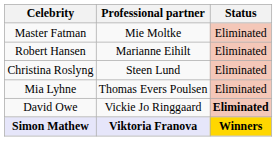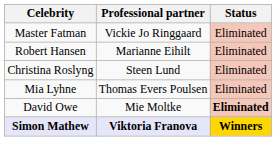(153, 32) Mie Moltke -> (153, 32) Vickie Jo Ringgaard
(153, 107) Vickie Jo Ringgaard -> (153, 107) Mie Moltke
